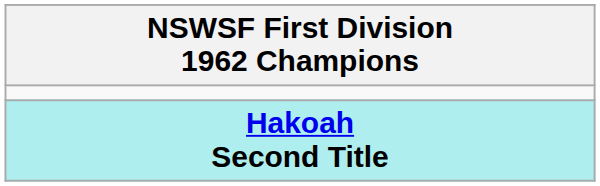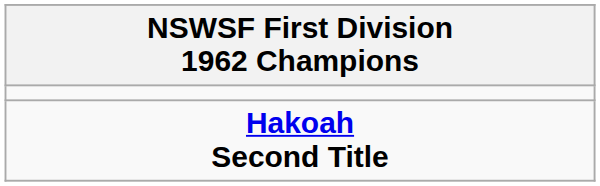(300, 139) paleturquoise background -> (300, 139) no background
